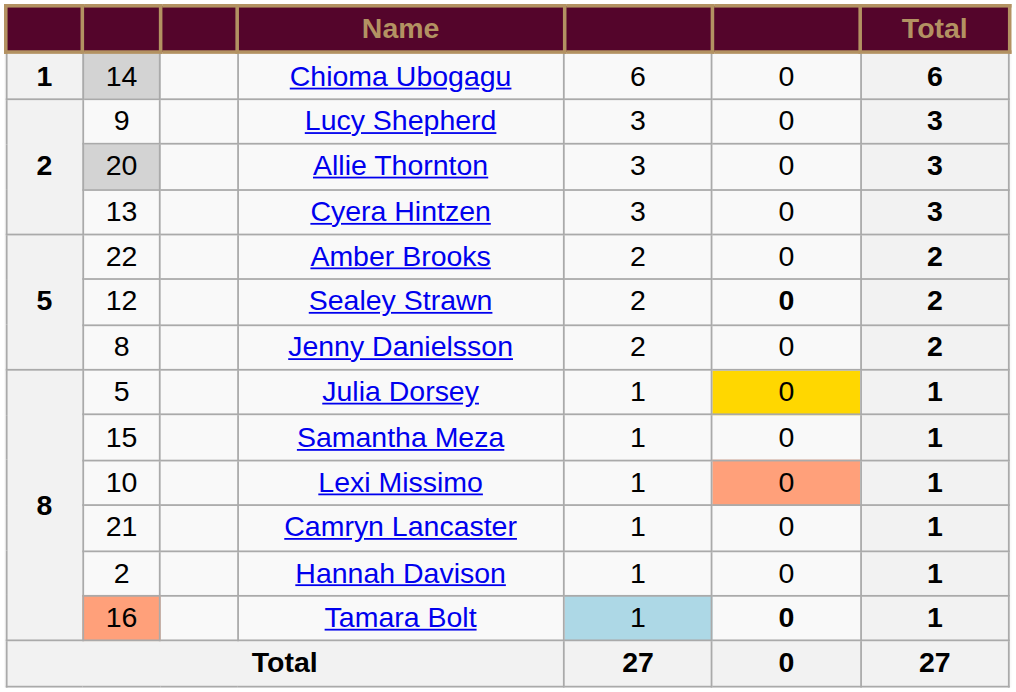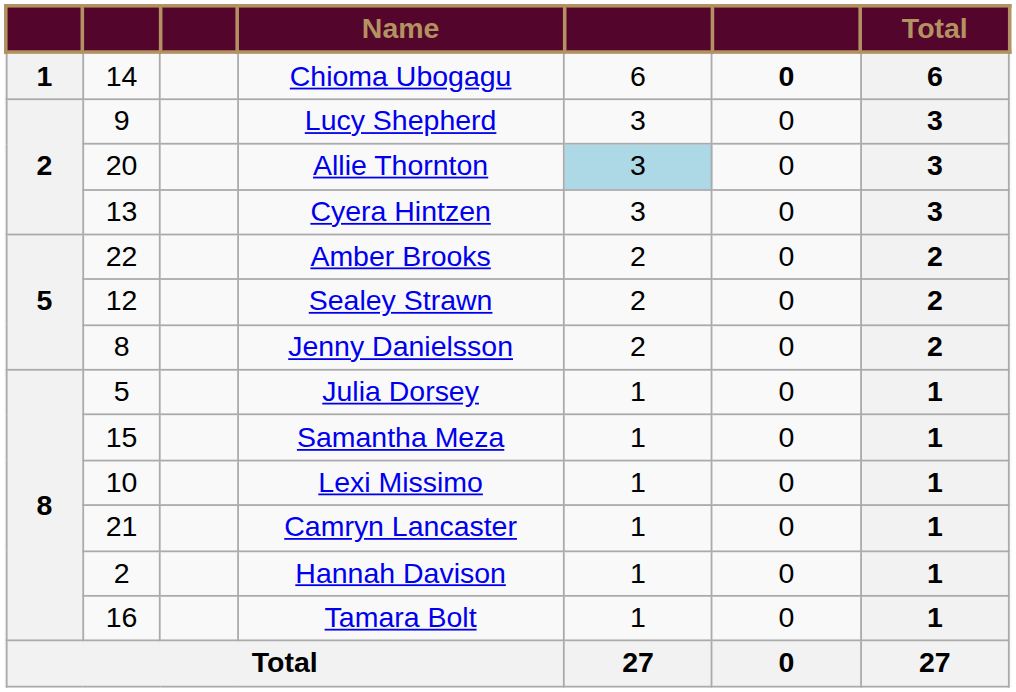(122, 75) lightgrey background -> (122, 75) no background
(786, 75) normal -> (786, 75) bold
(122, 166) lightgrey background -> (122, 166) no background
(638, 166) no background -> (638, 166) lightblue background
(786, 301) bold -> (786, 301) normal
(786, 391) gold background -> (786, 391) no background
(786, 482) lightsalmon background -> (786, 482) no background
(122, 617) lightsalmon background -> (122, 617) no background
(638, 617) lightblue background -> (638, 617) no background
(786, 617) bold -> (786, 617) normal
